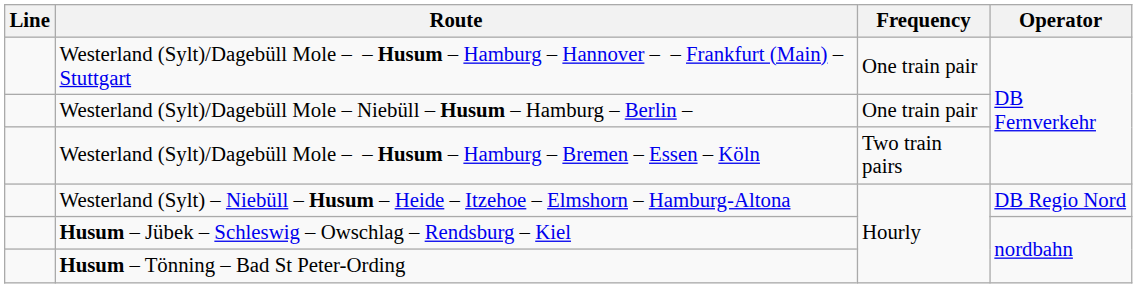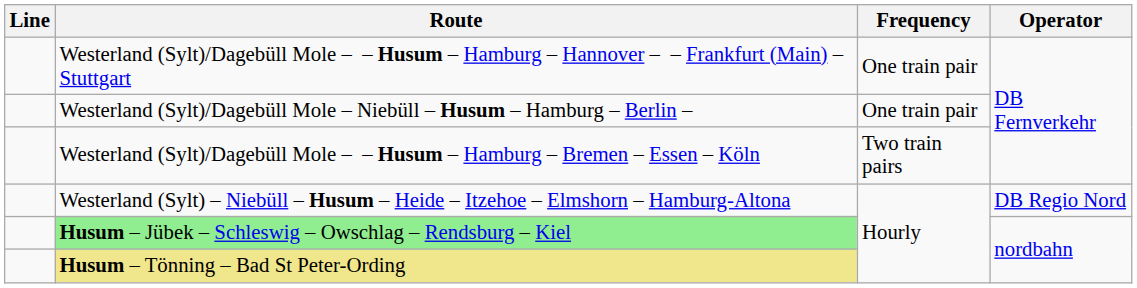(315, 232) no background -> (315, 232) lightgreen background
(232, 265) no background -> (232, 265) khaki background
